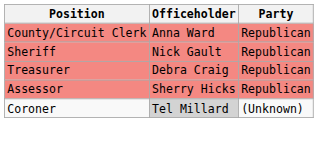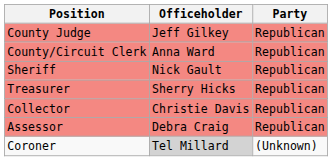+ row: (49, 33)
(190, 70) Debra Craig -> (194, 89) Sherry Hicks
+ row: (39, 108)
(194, 89) Sherry Hicks -> (190, 127) Debra Craig
